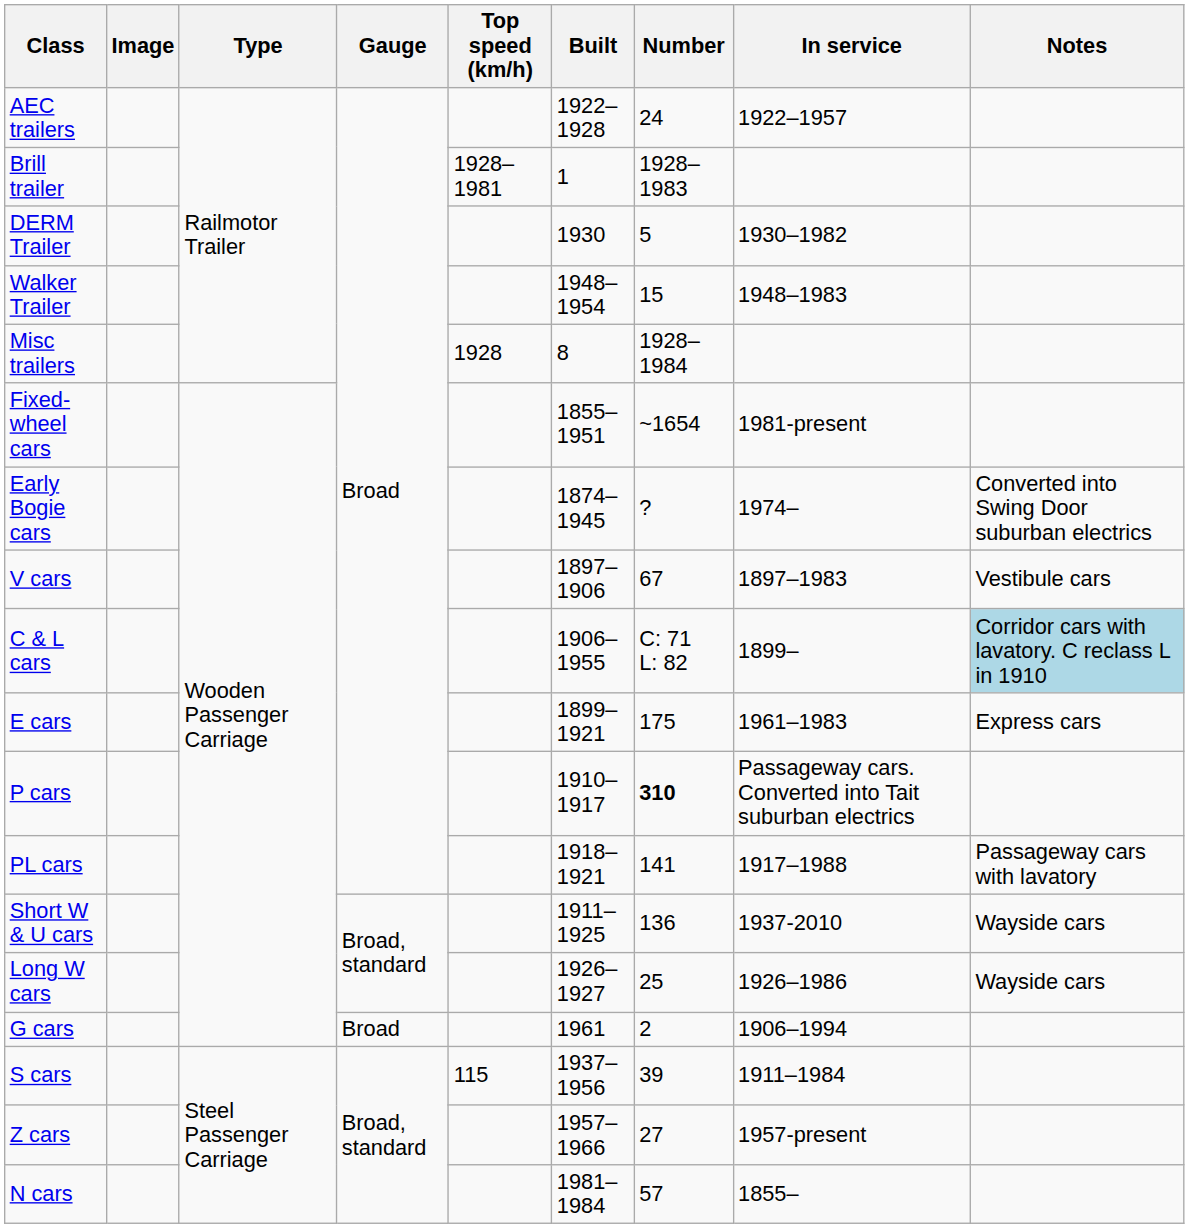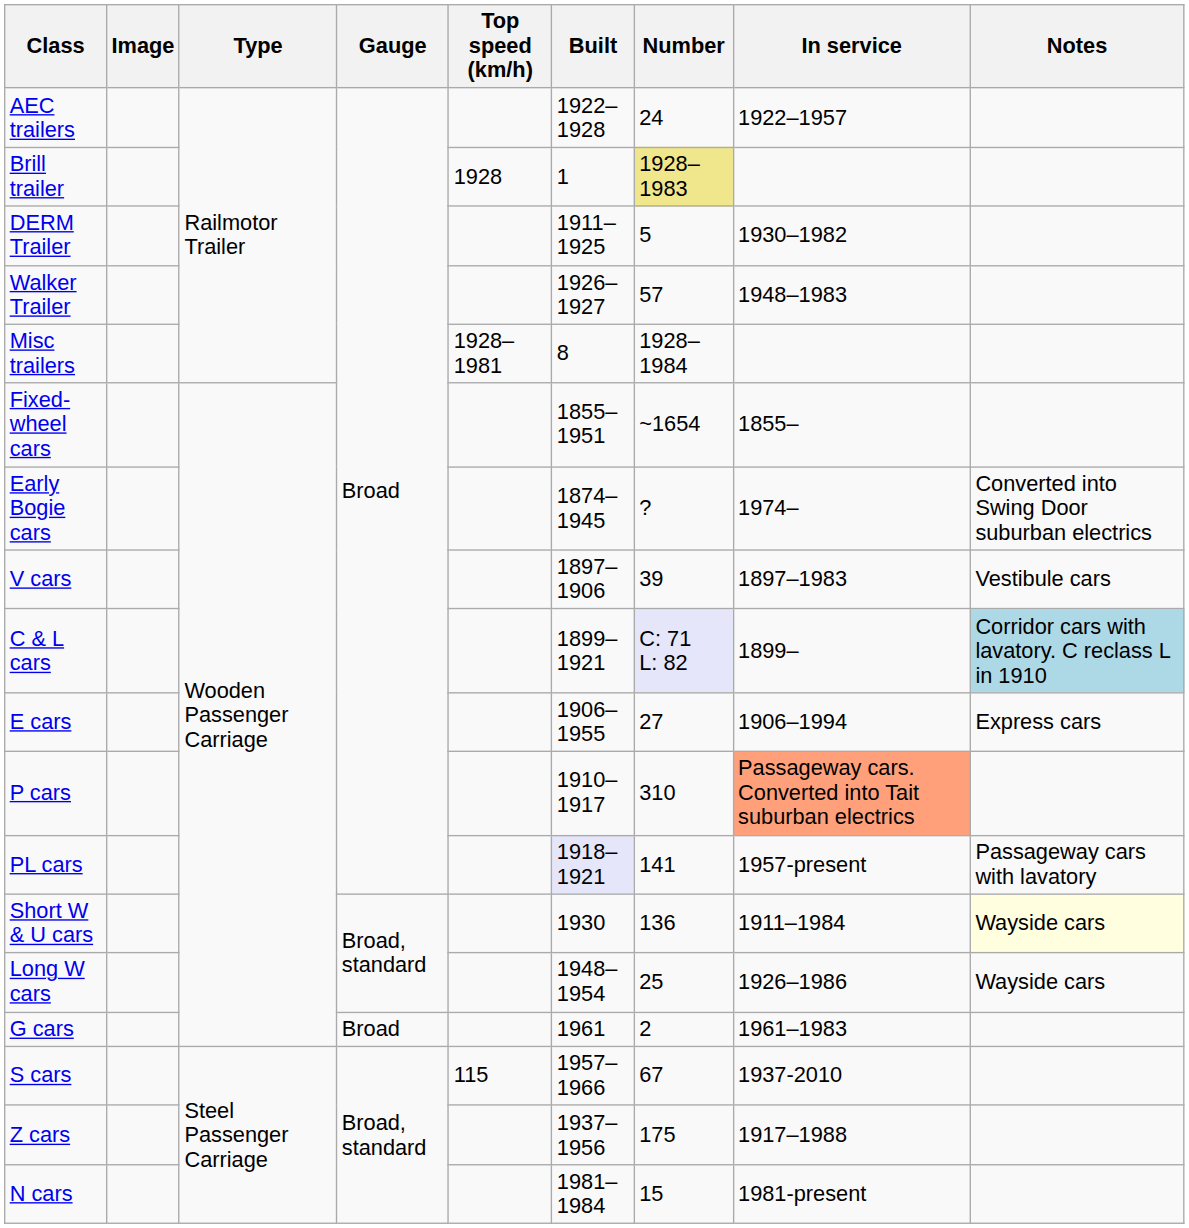(484, 176) 1928–1981 -> (478, 176) 1928
(670, 176) no background -> (670, 176) khaki background
(581, 235) 1930 -> (586, 235) 1911–1925
(587, 294) 1948–1954 -> (587, 294) 1926–1927
(651, 294) 15 -> (651, 294) 57
(478, 353) 1928 -> (484, 353) 1928–1981
(802, 424) 1981-present -> (768, 424) 1855–
(651, 579) 67 -> (651, 579) 39
(587, 650) 1906–1955 -> (587, 650) 1899–1921
(665, 650) no background -> (665, 650) lavender background
(587, 721) 1899–1921 -> (587, 721) 1906–1955
(657, 721) 175 -> (651, 721) 27
(793, 721) 1961–1983 -> (793, 721) 1906–1994
(657, 793) bold -> (657, 793) normal
(829, 793) no background -> (829, 793) lightsalmon background
(587, 864) no background -> (587, 864) lavender background
(793, 864) 1917–1988 -> (802, 864) 1957-present
(586, 923) 1911–1925 -> (581, 923) 1930
(790, 923) 1937-2010 -> (792, 923) 1911–1984
(1040, 923) no background -> (1040, 923) lightyellow background
(587, 982) 1926–1927 -> (587, 982) 1948–1954
(793, 1029) 1906–1994 -> (793, 1029) 1961–1983
(587, 1075) 1937–1956 -> (587, 1075) 1957–1966
(651, 1075) 39 -> (651, 1075) 67
(792, 1075) 1911–1984 -> (790, 1075) 1937-2010
(587, 1134) 1957–1966 -> (587, 1134) 1937–1956
(651, 1134) 27 -> (657, 1134) 175
(802, 1134) 1957-present -> (793, 1134) 1917–1988
(651, 1193) 57 -> (651, 1193) 15
(768, 1193) 1855– -> (802, 1193) 1981-present
